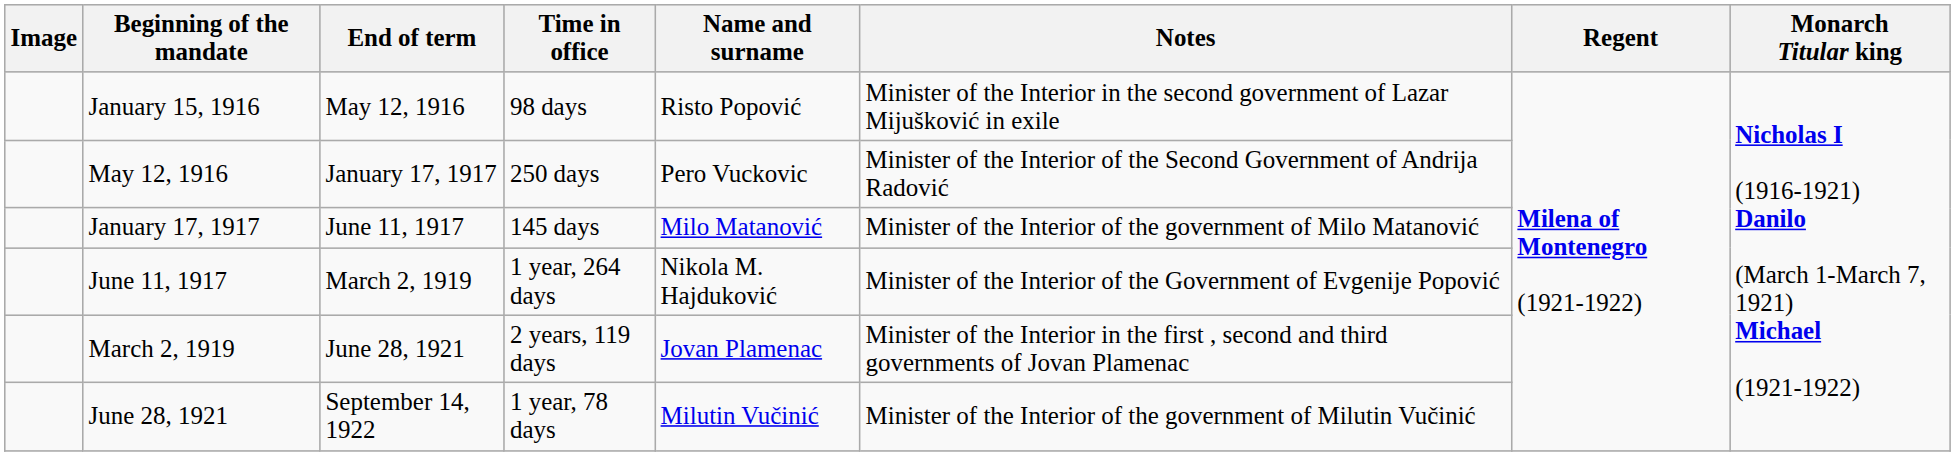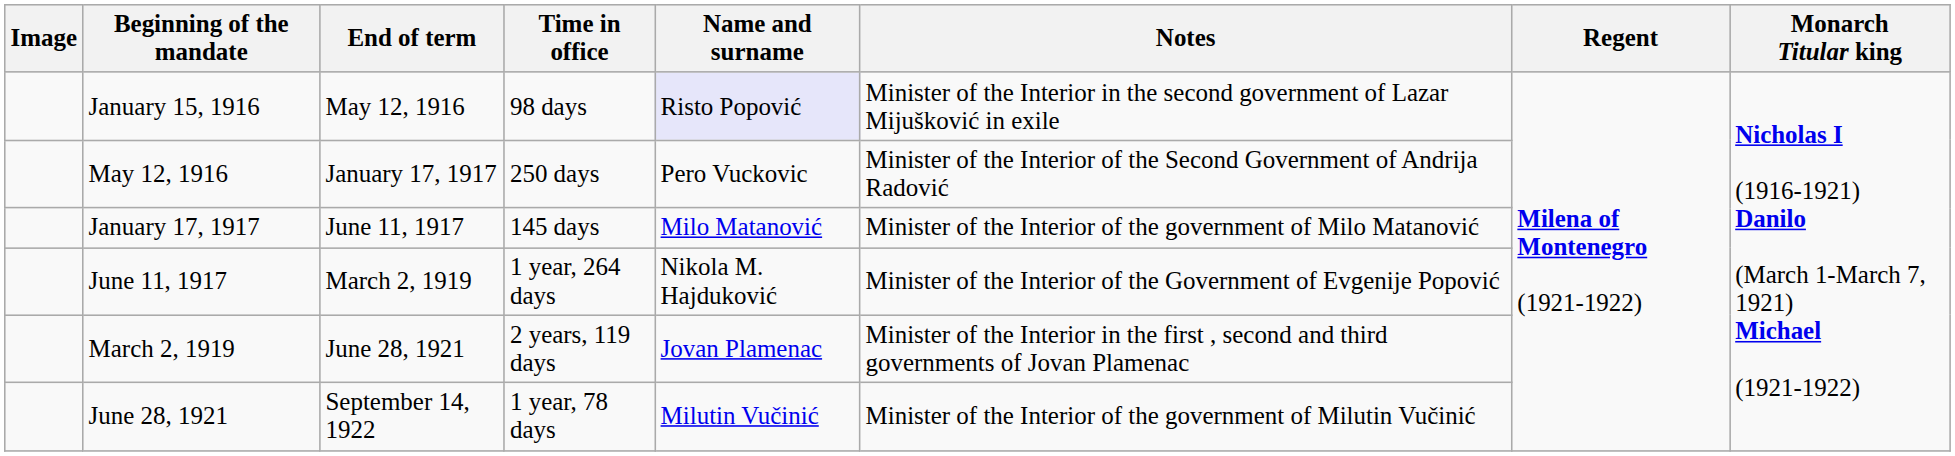(731, 105) no background -> (731, 105) lavender background
